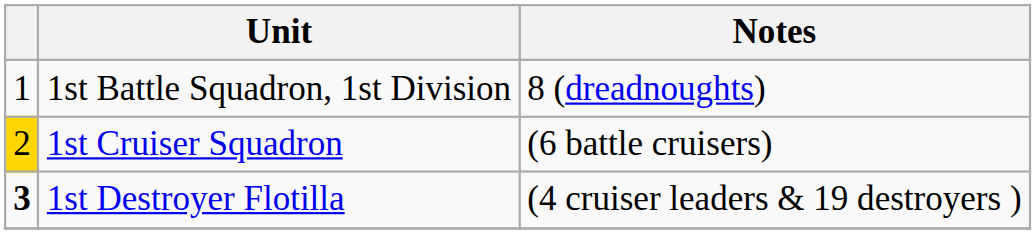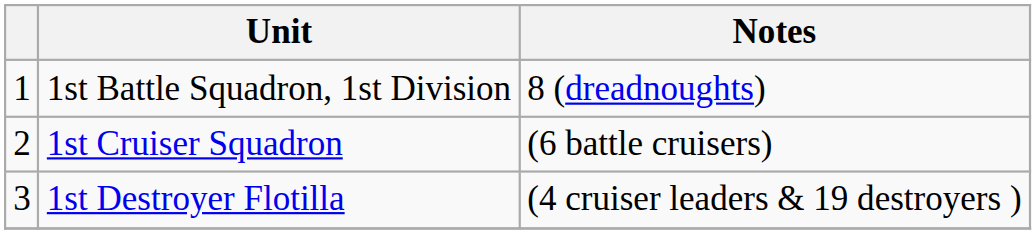(22, 143) gold background -> (22, 143) no background
(22, 198) bold -> (22, 198) normal
